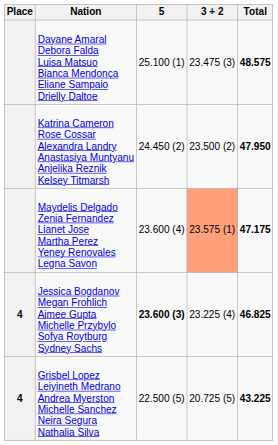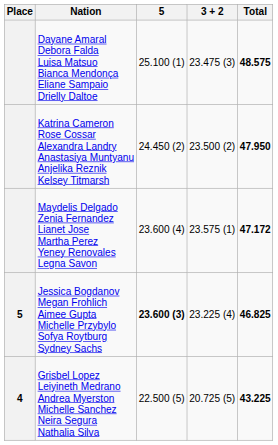(212, 230) lightsalmon background -> (212, 230) no background
(255, 230) 47.175 -> (255, 230) 47.172
(20, 314) 4 -> (20, 314) 5
